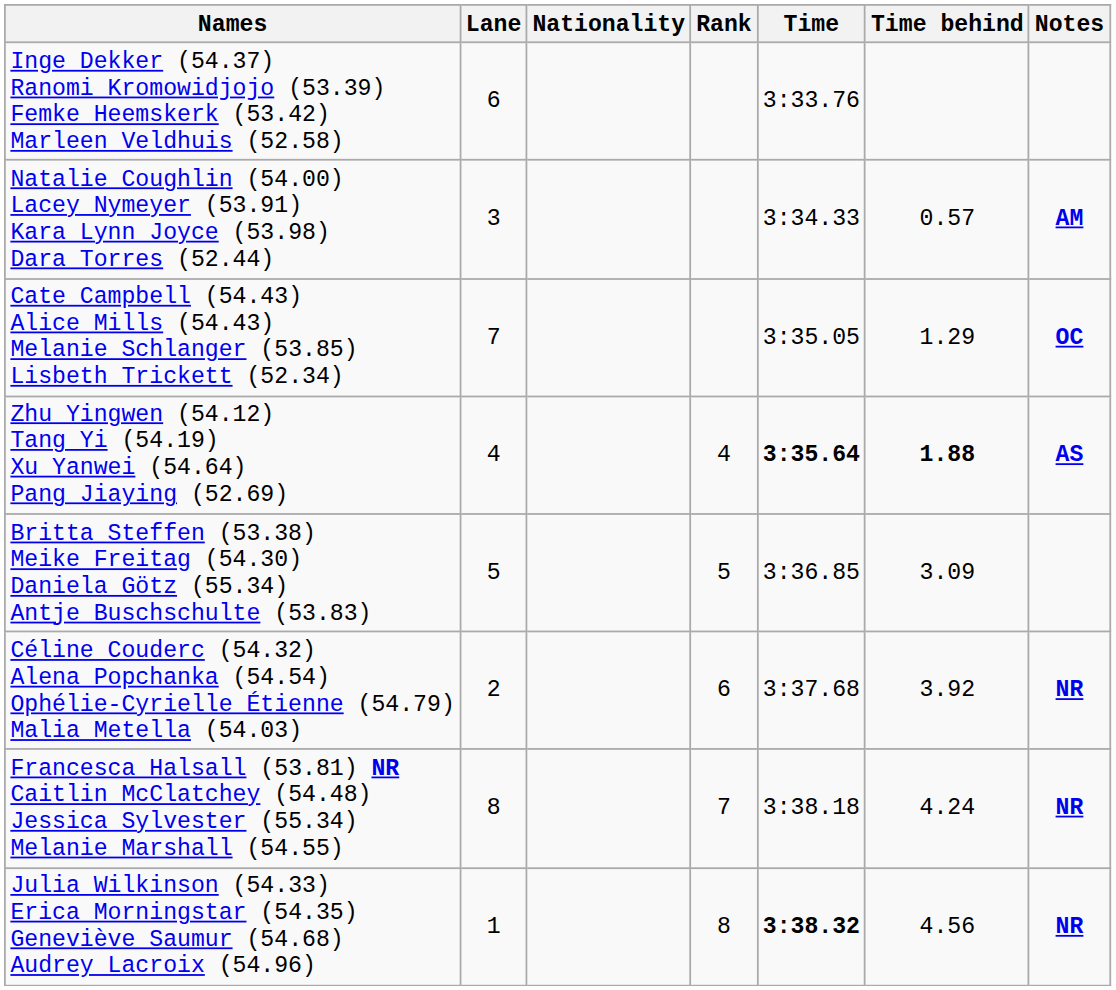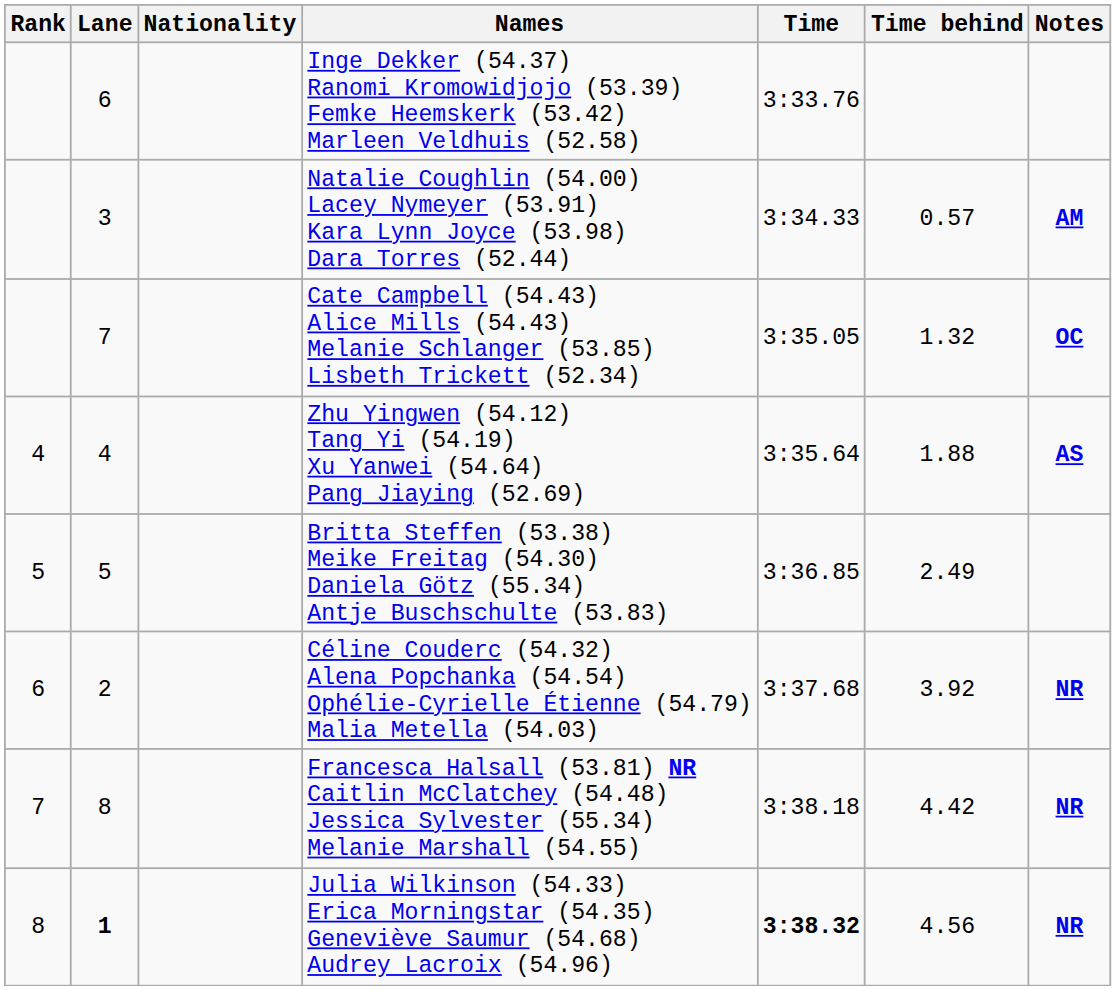columns swapped: (724, 24) <-> (233, 24)
(947, 337) 1.29 -> (947, 337) 1.32
(811, 455) bold -> (811, 455) normal
(947, 455) bold -> (947, 455) normal
(947, 573) 3.09 -> (947, 573) 2.49
(947, 808) 4.24 -> (947, 808) 4.42
(494, 926) normal -> (105, 926) bold
